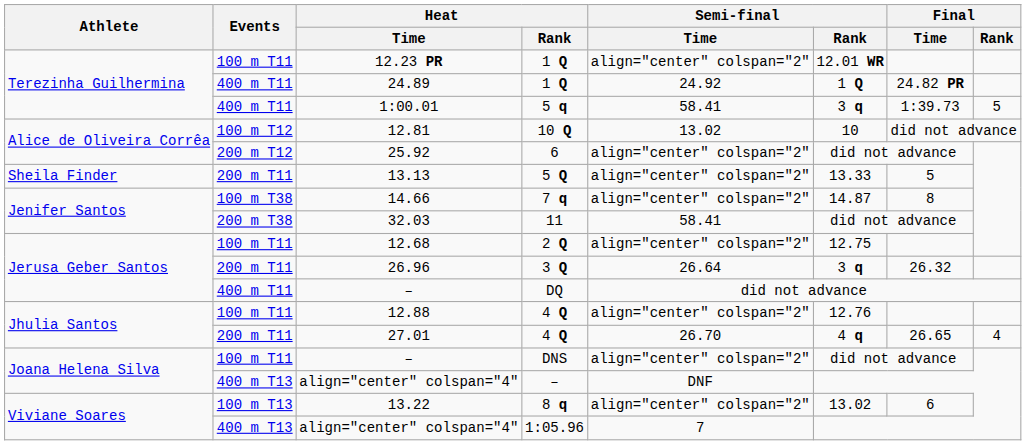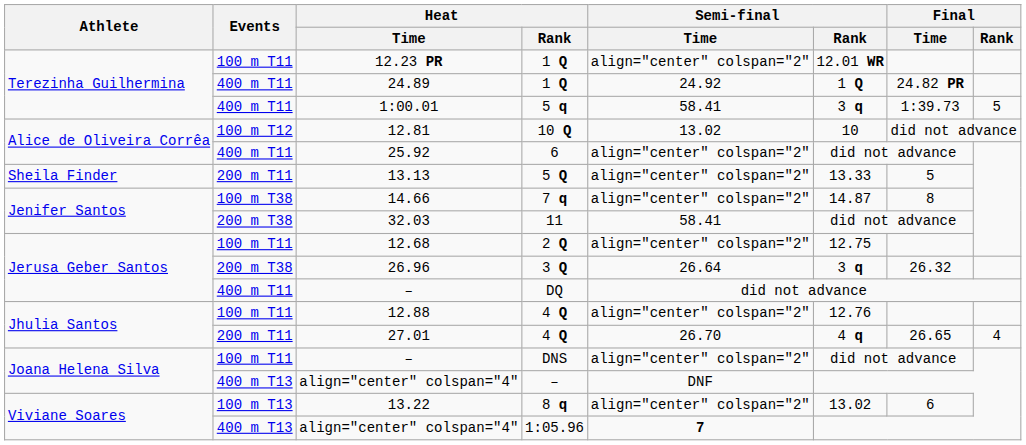(255, 153) 200 m T12 -> (255, 153) 400 m T11
(255, 268) 200 m T11 -> (255, 268) 200 m T38
(700, 428) normal -> (700, 428) bold
